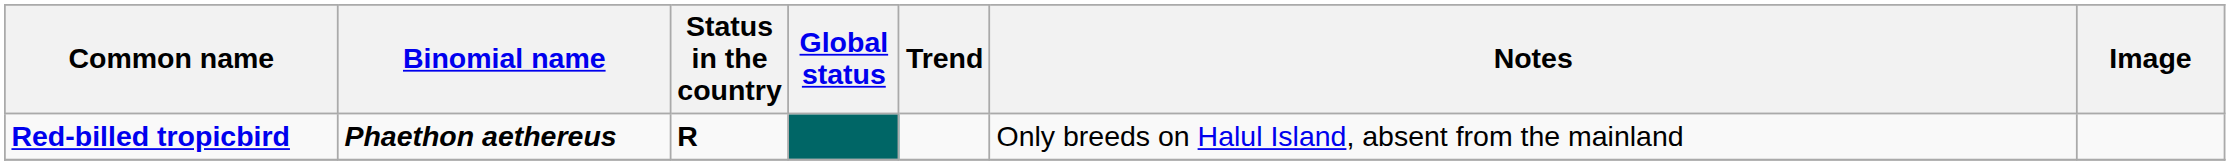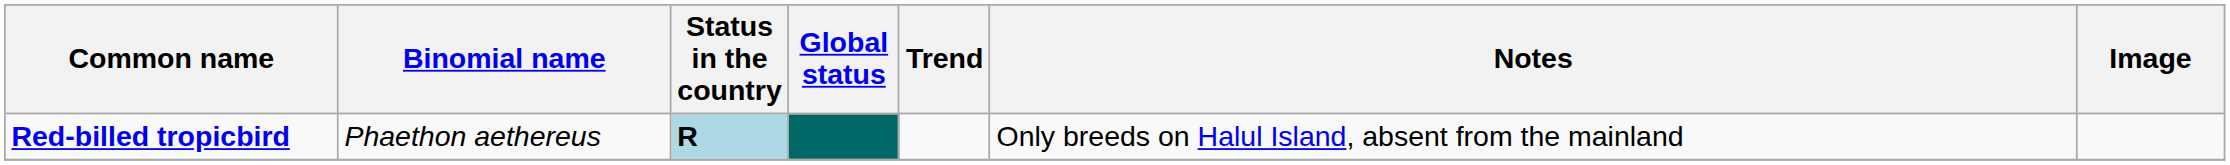(481, 136) bold -> (473, 136) normal
(688, 136) no background -> (688, 136) lightblue background
